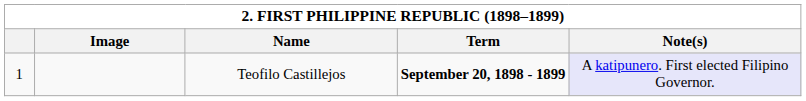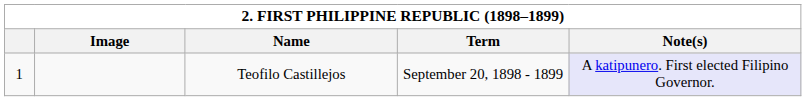(483, 74) bold -> (483, 74) normal
